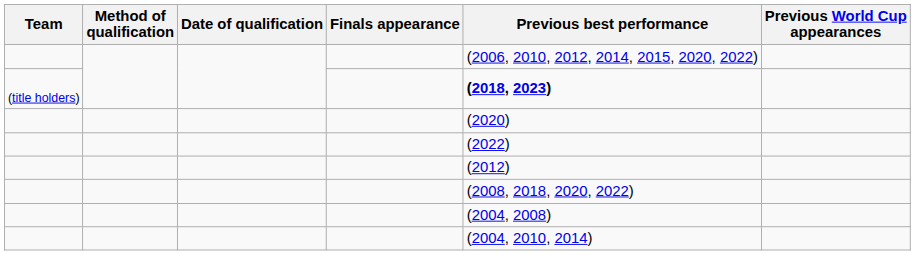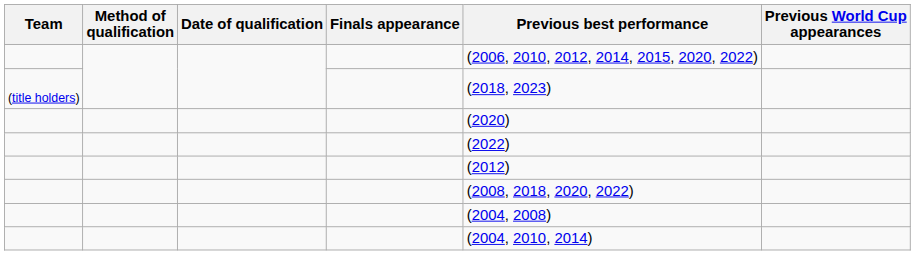(509, 88) bold -> (509, 88) normal
